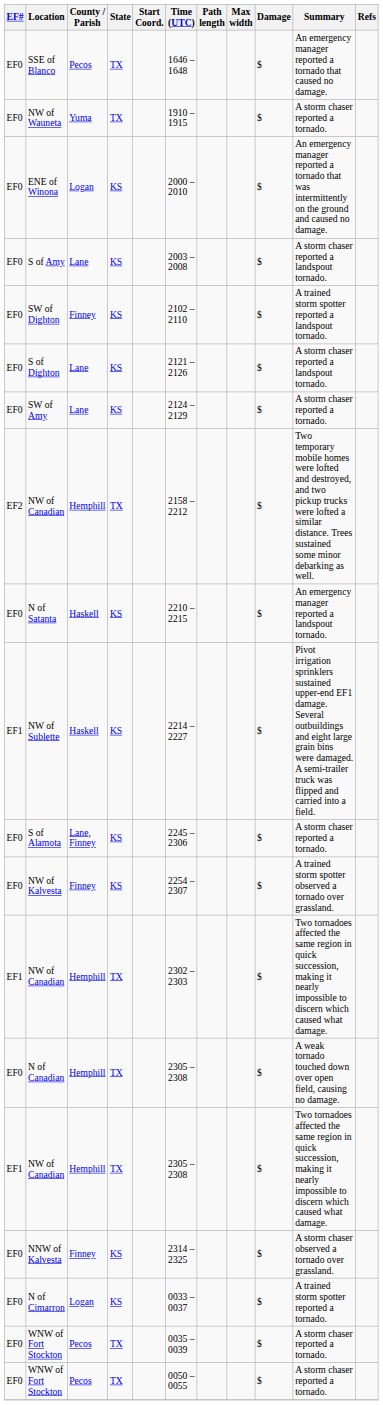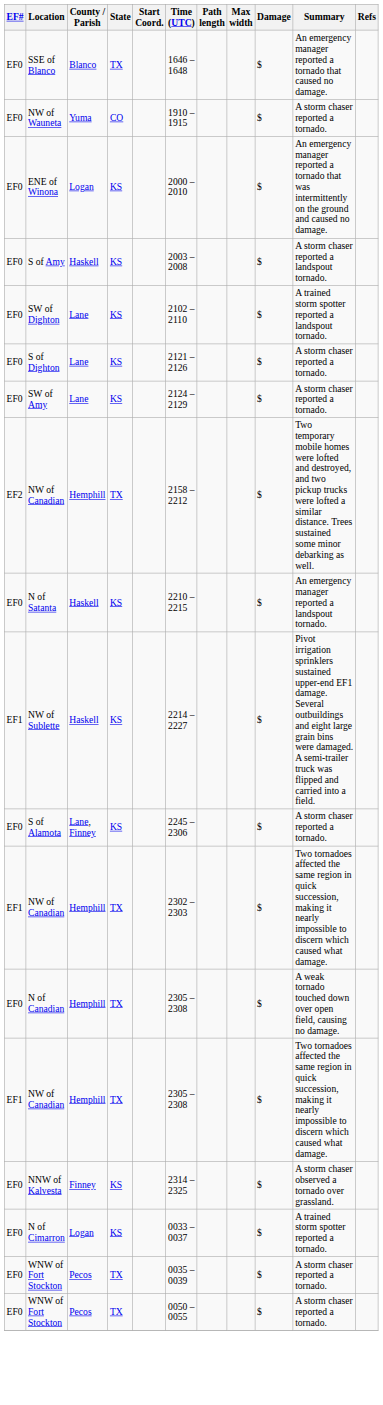(80, 65) Pecos -> (83, 65) Blanco
(116, 118) TX -> (117, 118) CO
(79, 262) Lane -> (84, 262) Haskell
(83, 315) Finney -> (79, 315) Lane
(324, 368) A storm chaser reported a landspout tornado. -> (324, 362) A storm chaser reported a tornado.
- row: (15, 886)
